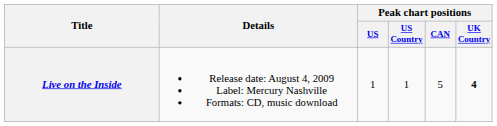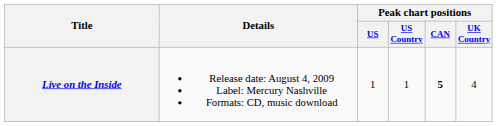(440, 84) normal -> (440, 84) bold
(474, 84) bold -> (474, 84) normal
